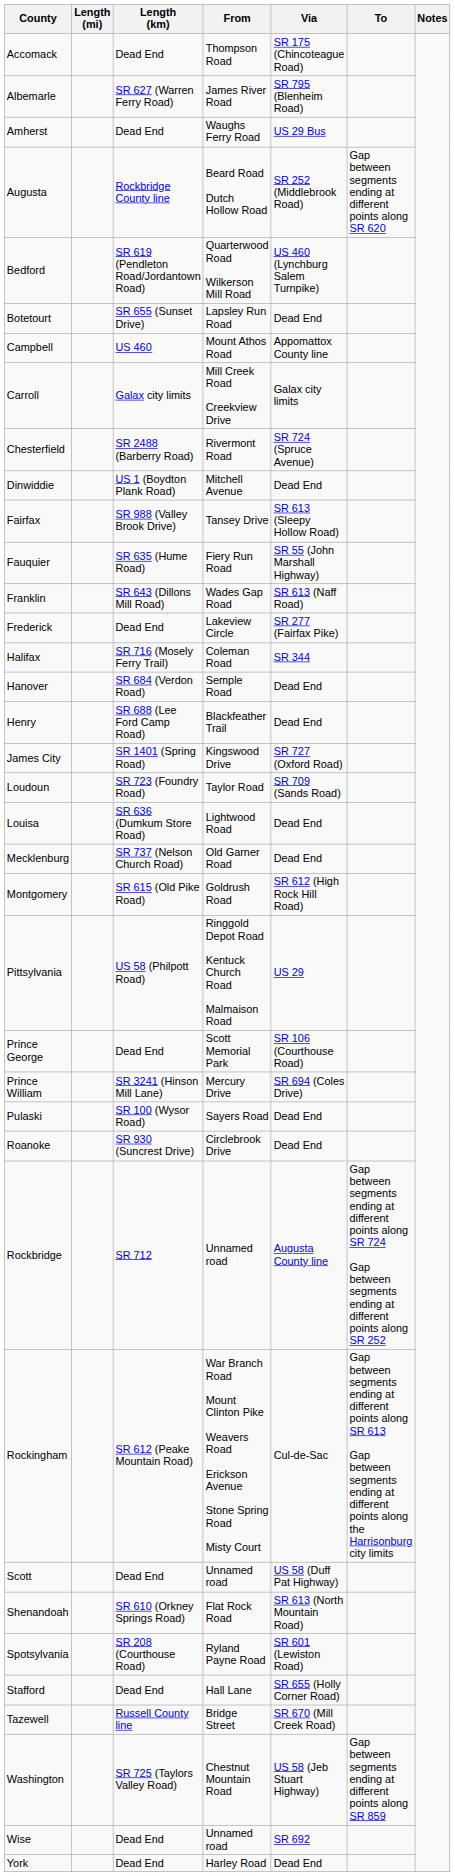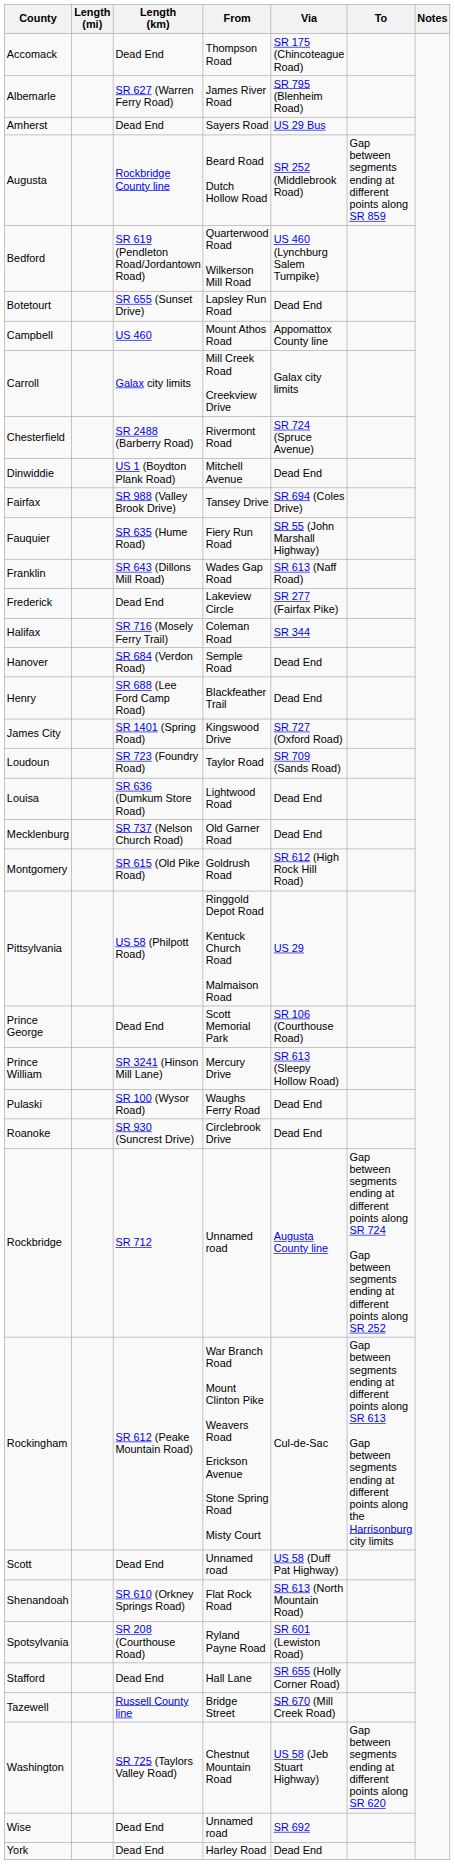(233, 132) Waughs Ferry Road -> (237, 126) Sayers Road
(379, 192) Gap between segments ending at different points along SR 620 -> (379, 180) Gap between segments ending at different points along SR 859
(306, 521) SR 613 (Sleepy Hollow Road) -> (309, 502) SR 694 (Coles Drive)
(309, 1087) SR 694 (Coles Drive) -> (306, 1068) SR 613 (Sleepy Hollow Road)
(237, 1116) Sayers Road -> (233, 1104) Waughs Ferry Road
(379, 1779) Gap between segments ending at different points along SR 859 -> (379, 1767) Gap between segments ending at different points along SR 620
